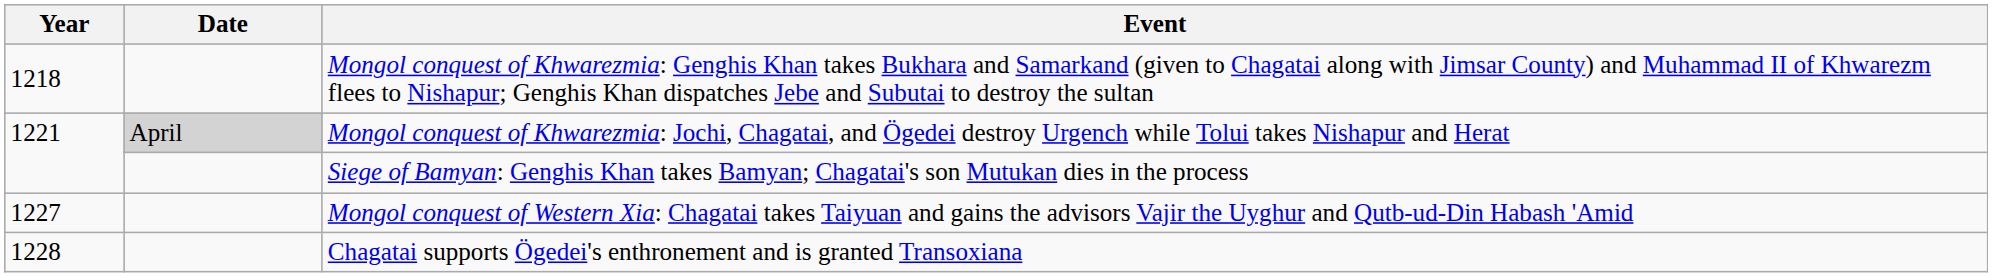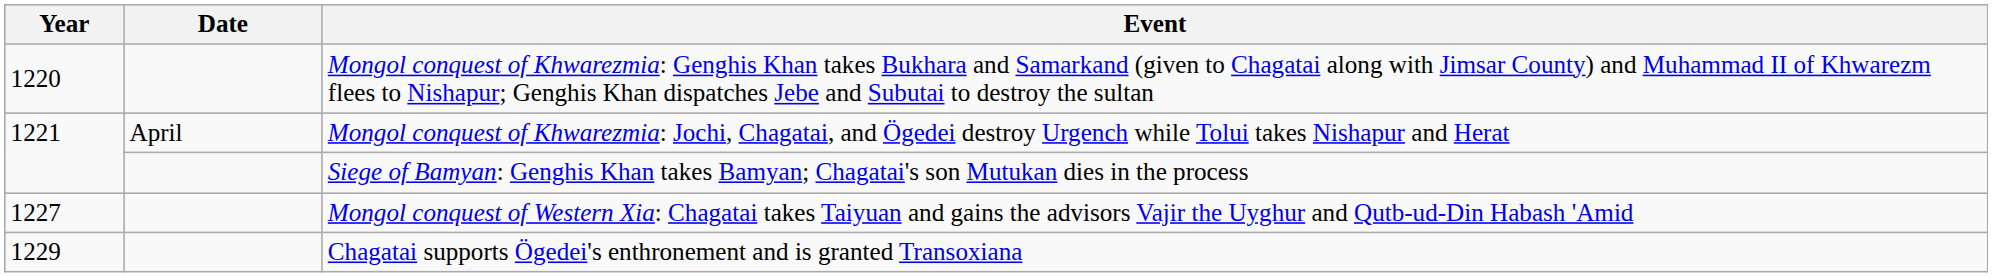(36, 78) 1218 -> (36, 78) 1220
(156, 132) lightgrey background -> (156, 132) no background
(36, 251) 1228 -> (36, 251) 1229
